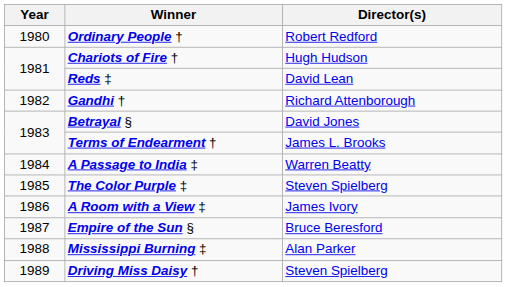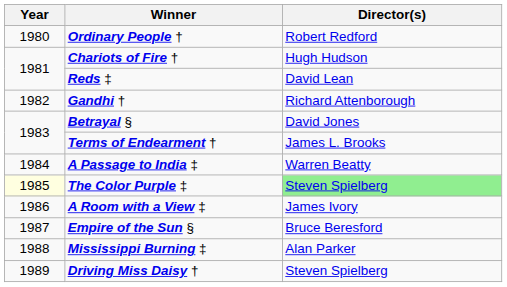(35, 185) no background -> (35, 185) lightyellow background
(336, 185) no background -> (336, 185) lightgreen background
